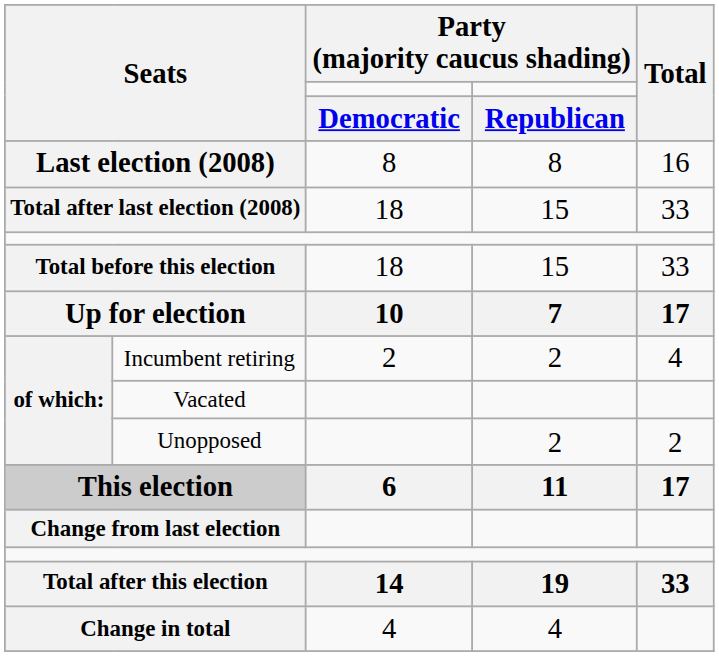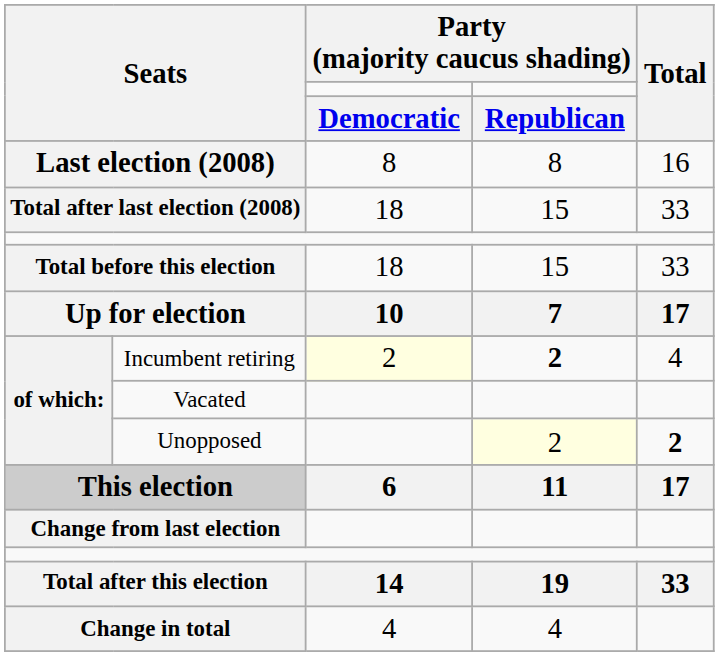(389, 358) no background -> (389, 358) lightyellow background
(555, 358) normal -> (555, 358) bold
(555, 441) no background -> (555, 441) lightyellow background
(675, 441) normal -> (675, 441) bold
